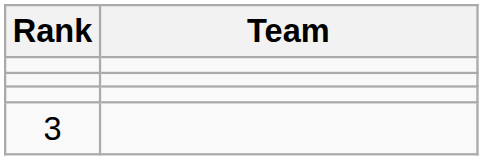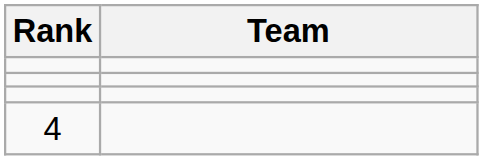(53, 128) 3 -> (53, 128) 4
